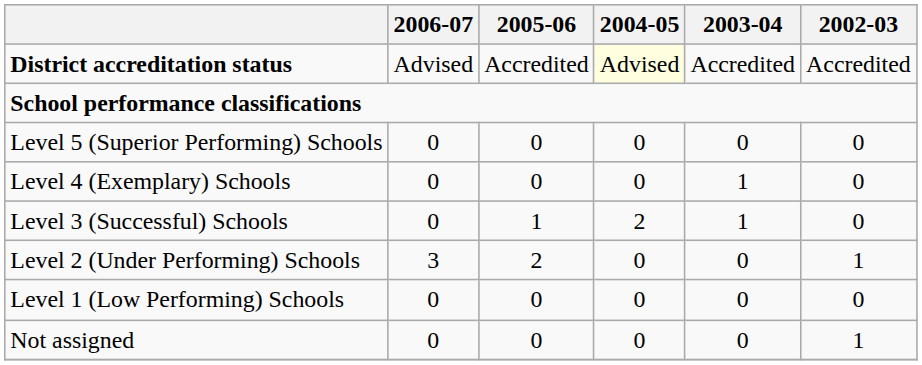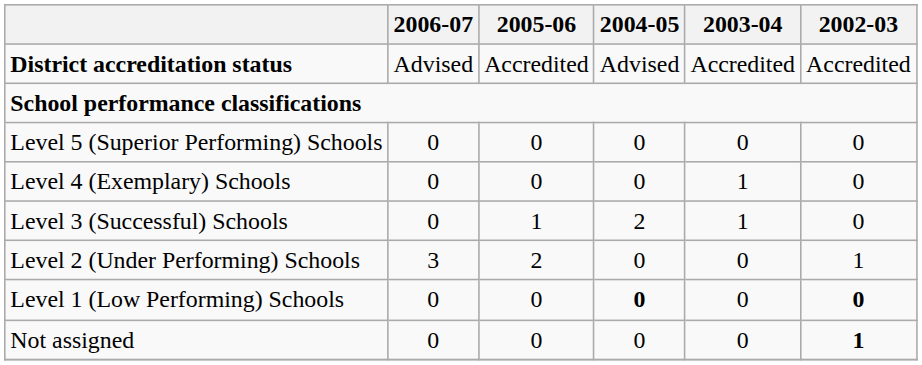(640, 63) lightyellow background -> (640, 63) no background
(640, 299) normal -> (640, 299) bold
(858, 299) normal -> (858, 299) bold
(858, 339) normal -> (858, 339) bold
